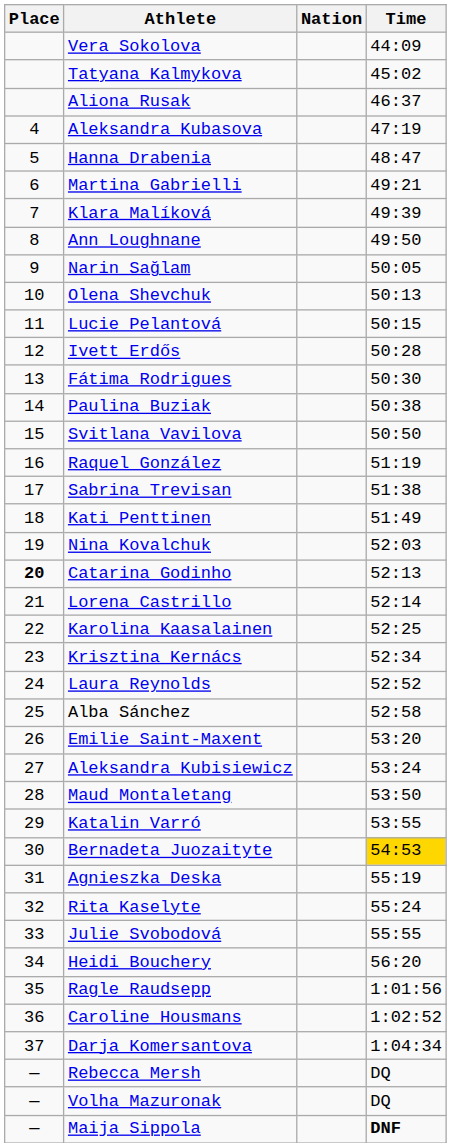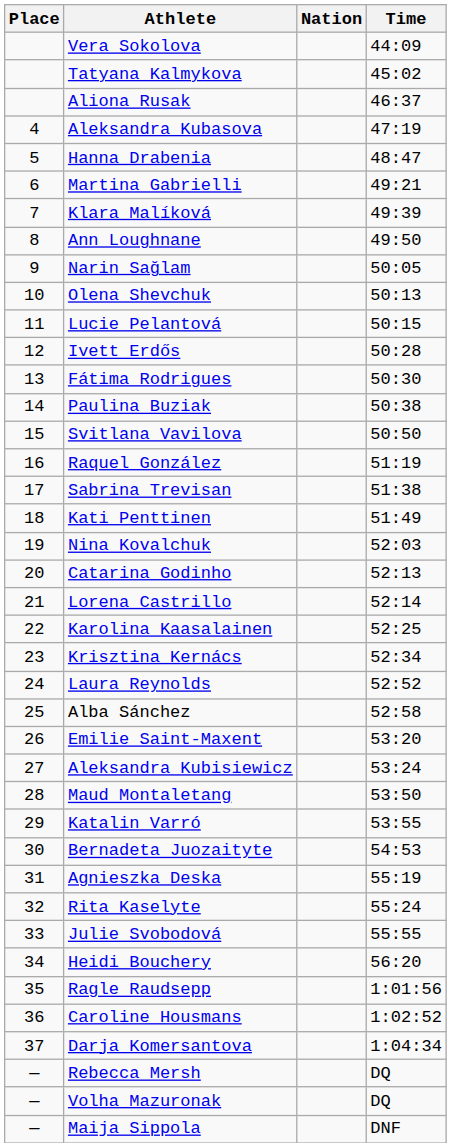(34, 574) bold -> (34, 574) normal
(396, 851) gold background -> (396, 851) no background
(386, 1129) bold -> (386, 1129) normal
